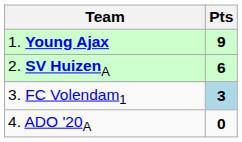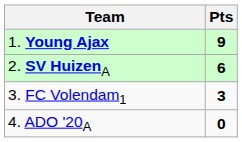(221, 95) lightblue background -> (221, 95) no background
